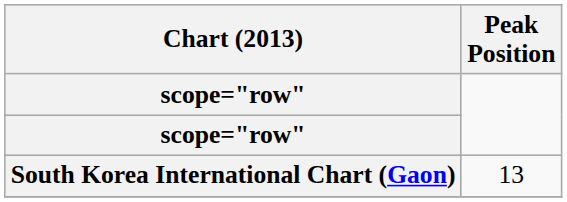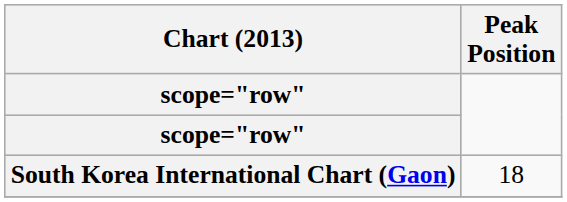(511, 175) 13 -> (511, 175) 18
